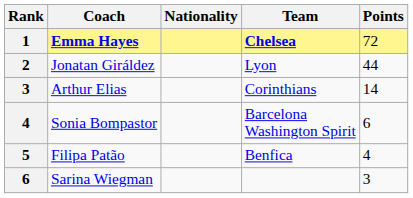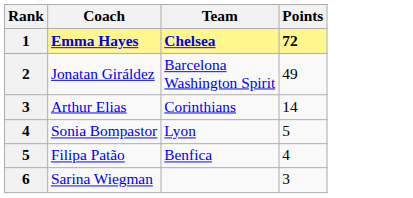- column: (201, 16)
(371, 41) normal -> (290, 41) bold
(261, 65) Lyon -> (220, 74) Barcelona Washington Spirit
(371, 65) 44 -> (290, 74) 49
(300, 122) Barcelona Washington Spirit -> (180, 131) Lyon
(367, 122) 6 -> (286, 131) 5
